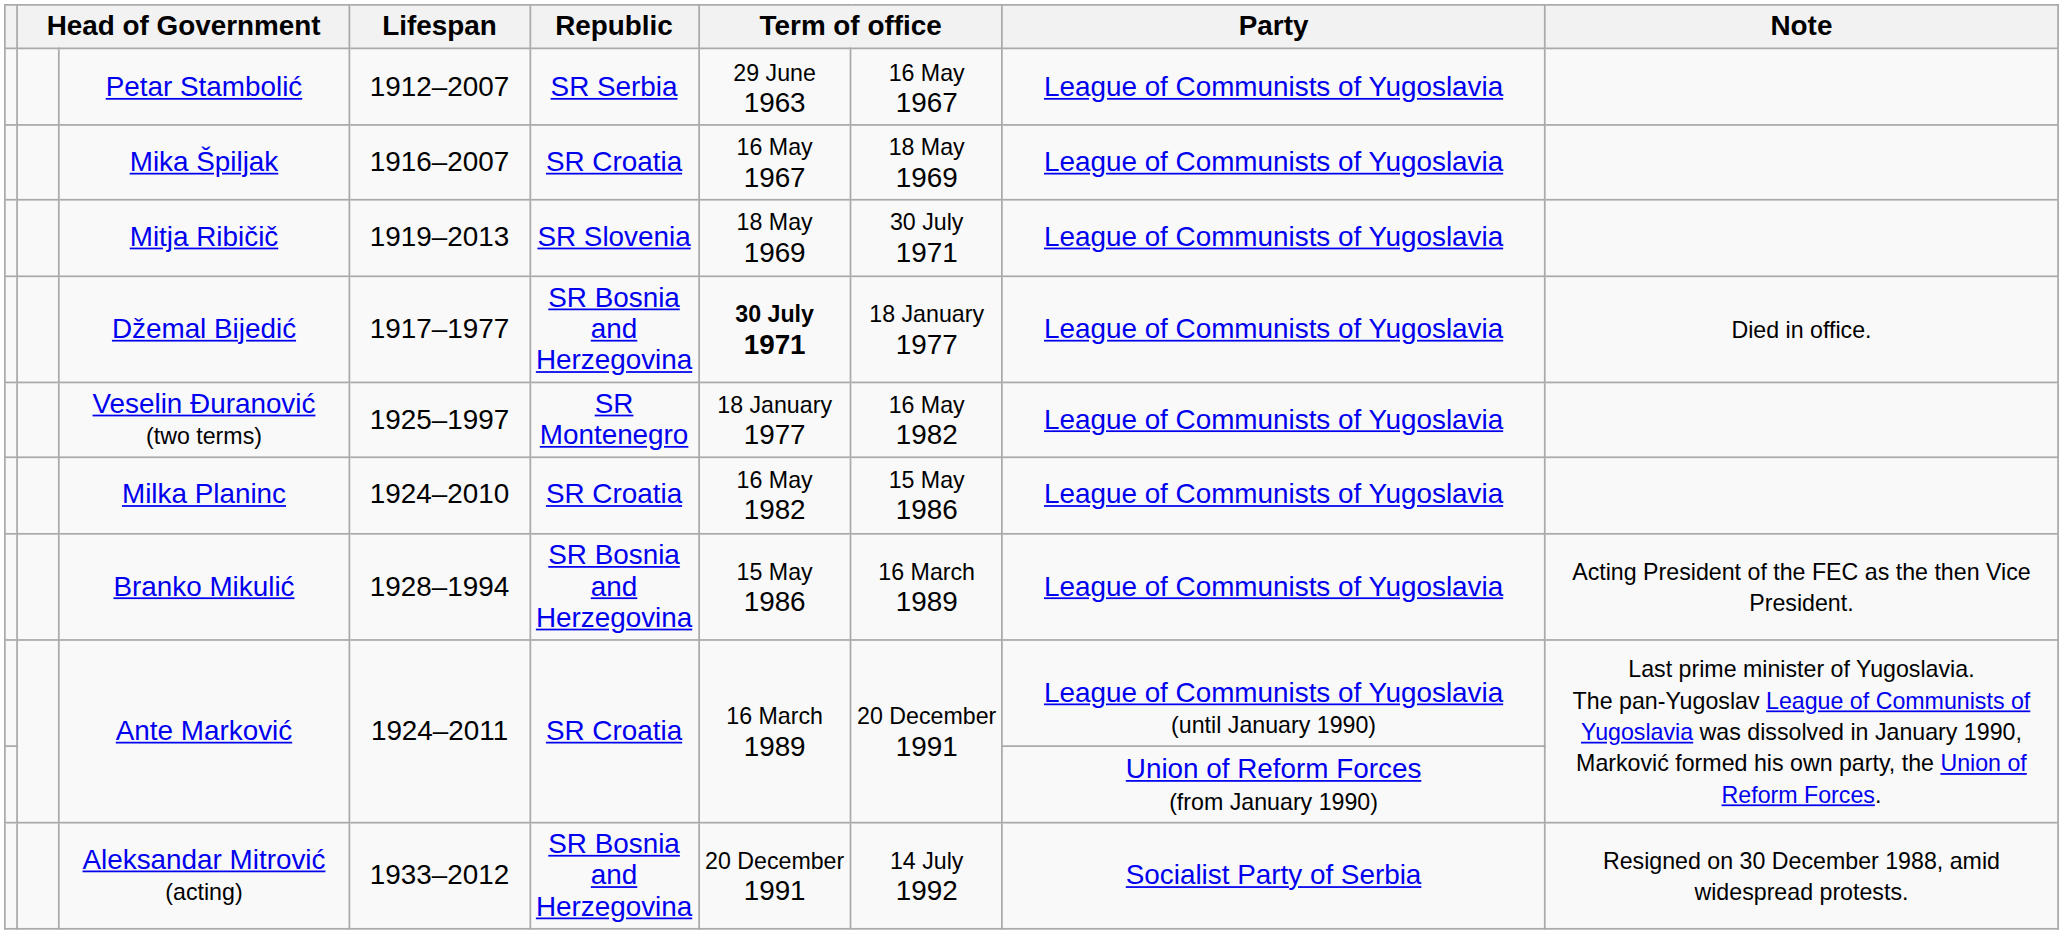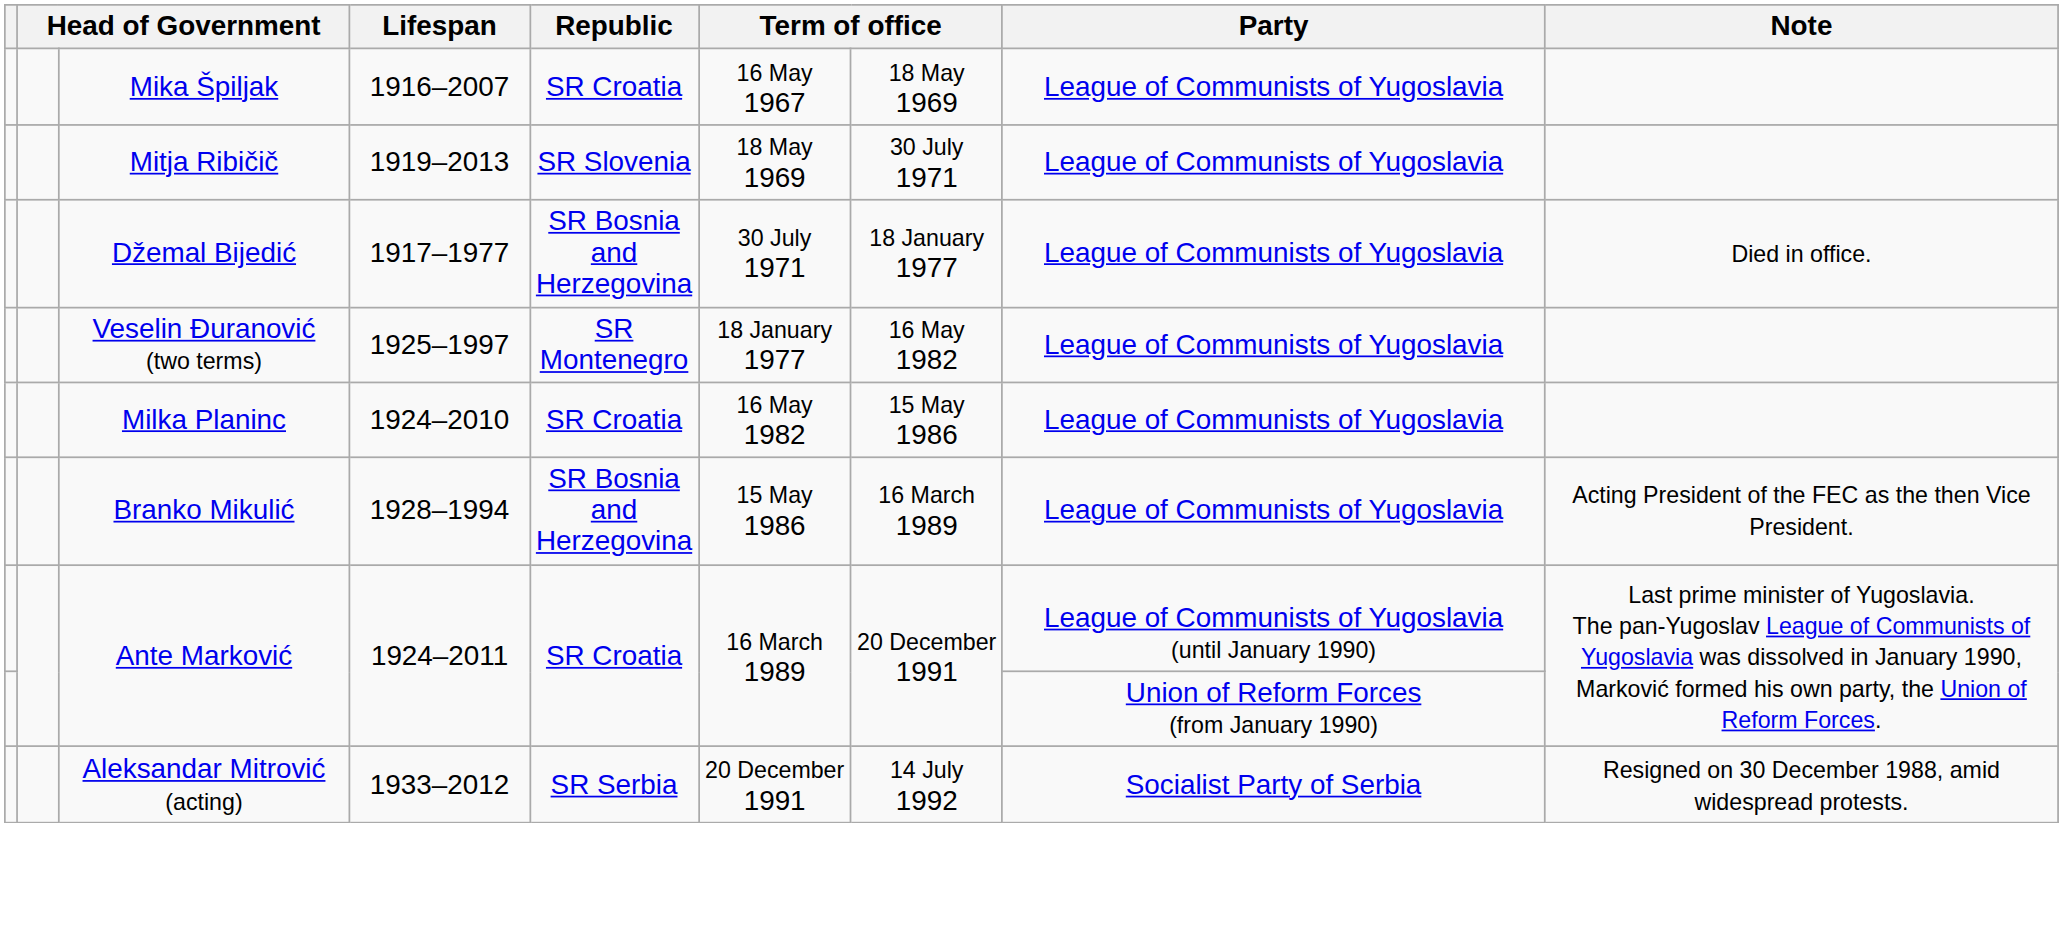- row: (204, 86)
(775, 328) bold -> (775, 254) normal
(614, 875) SR Bosnia and Herzegovina -> (614, 784) SR Serbia
